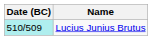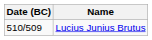(24, 27) paleturquoise background -> (24, 27) no background
